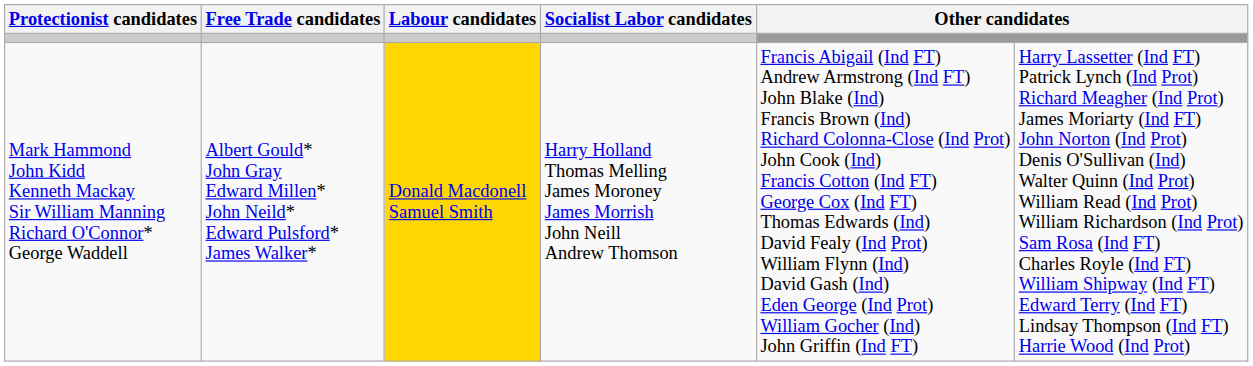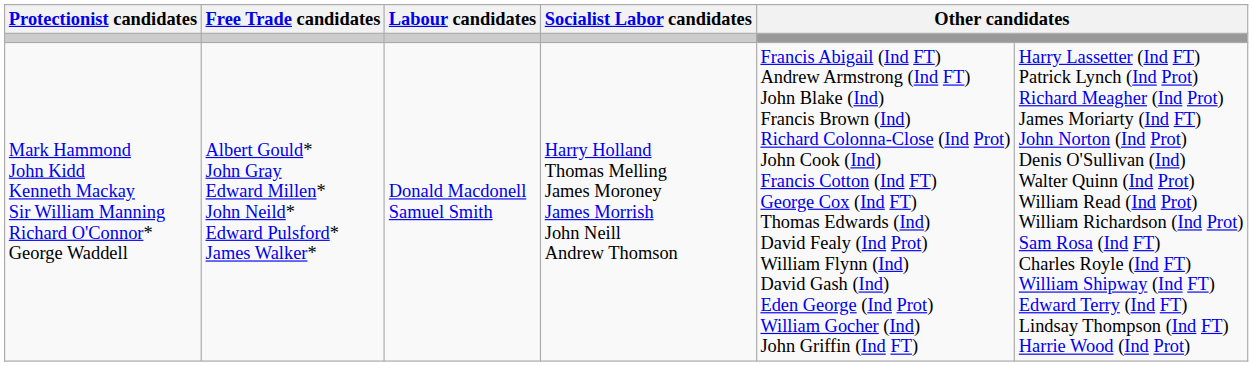(458, 201) gold background -> (458, 201) no background
